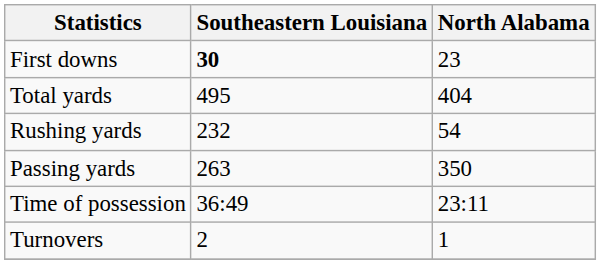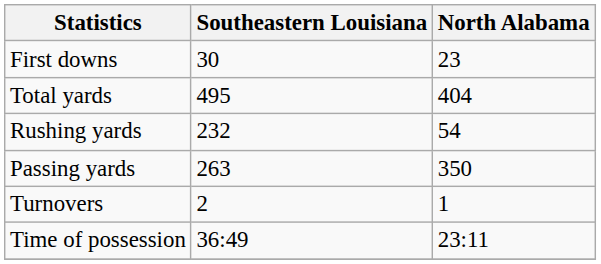(208, 58) bold -> (208, 58) normal
rows swapped: (57, 240) <-> (98, 204)
